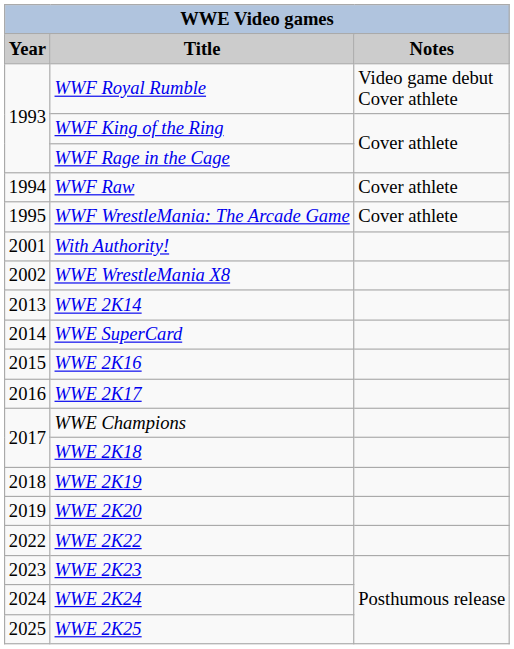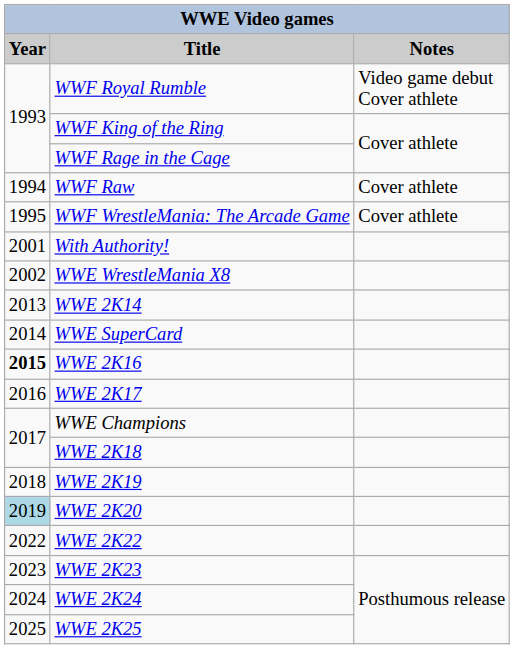(27, 363) normal -> (27, 363) bold
(27, 511) no background -> (27, 511) lightblue background
